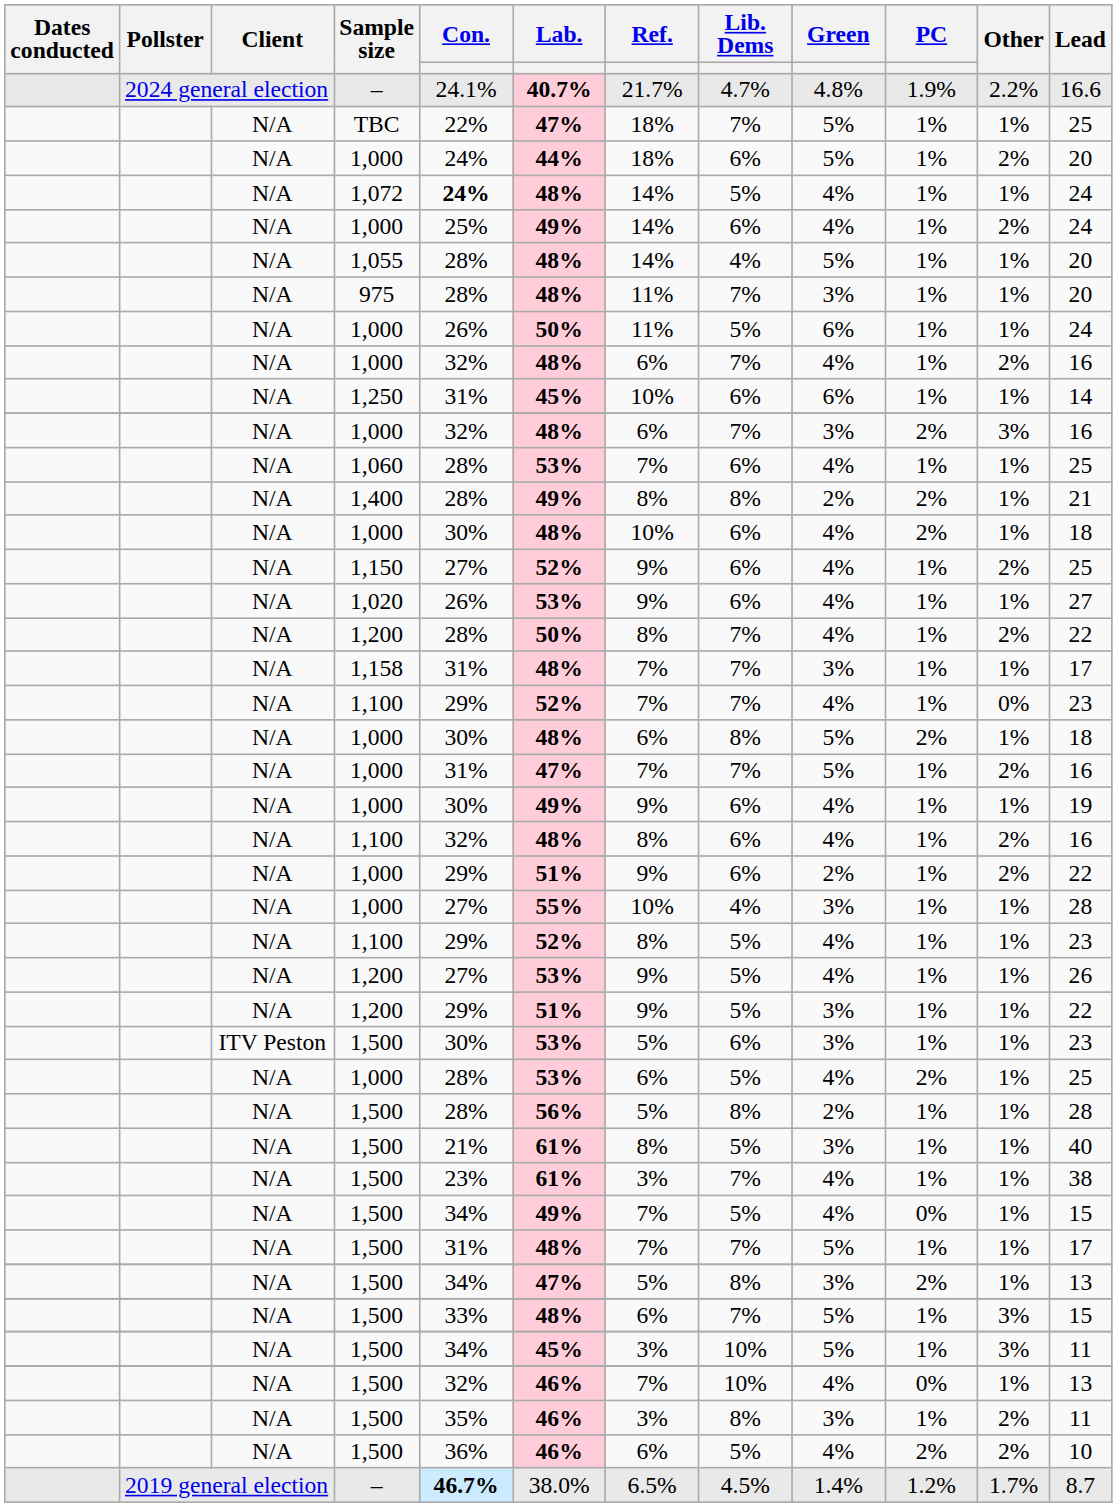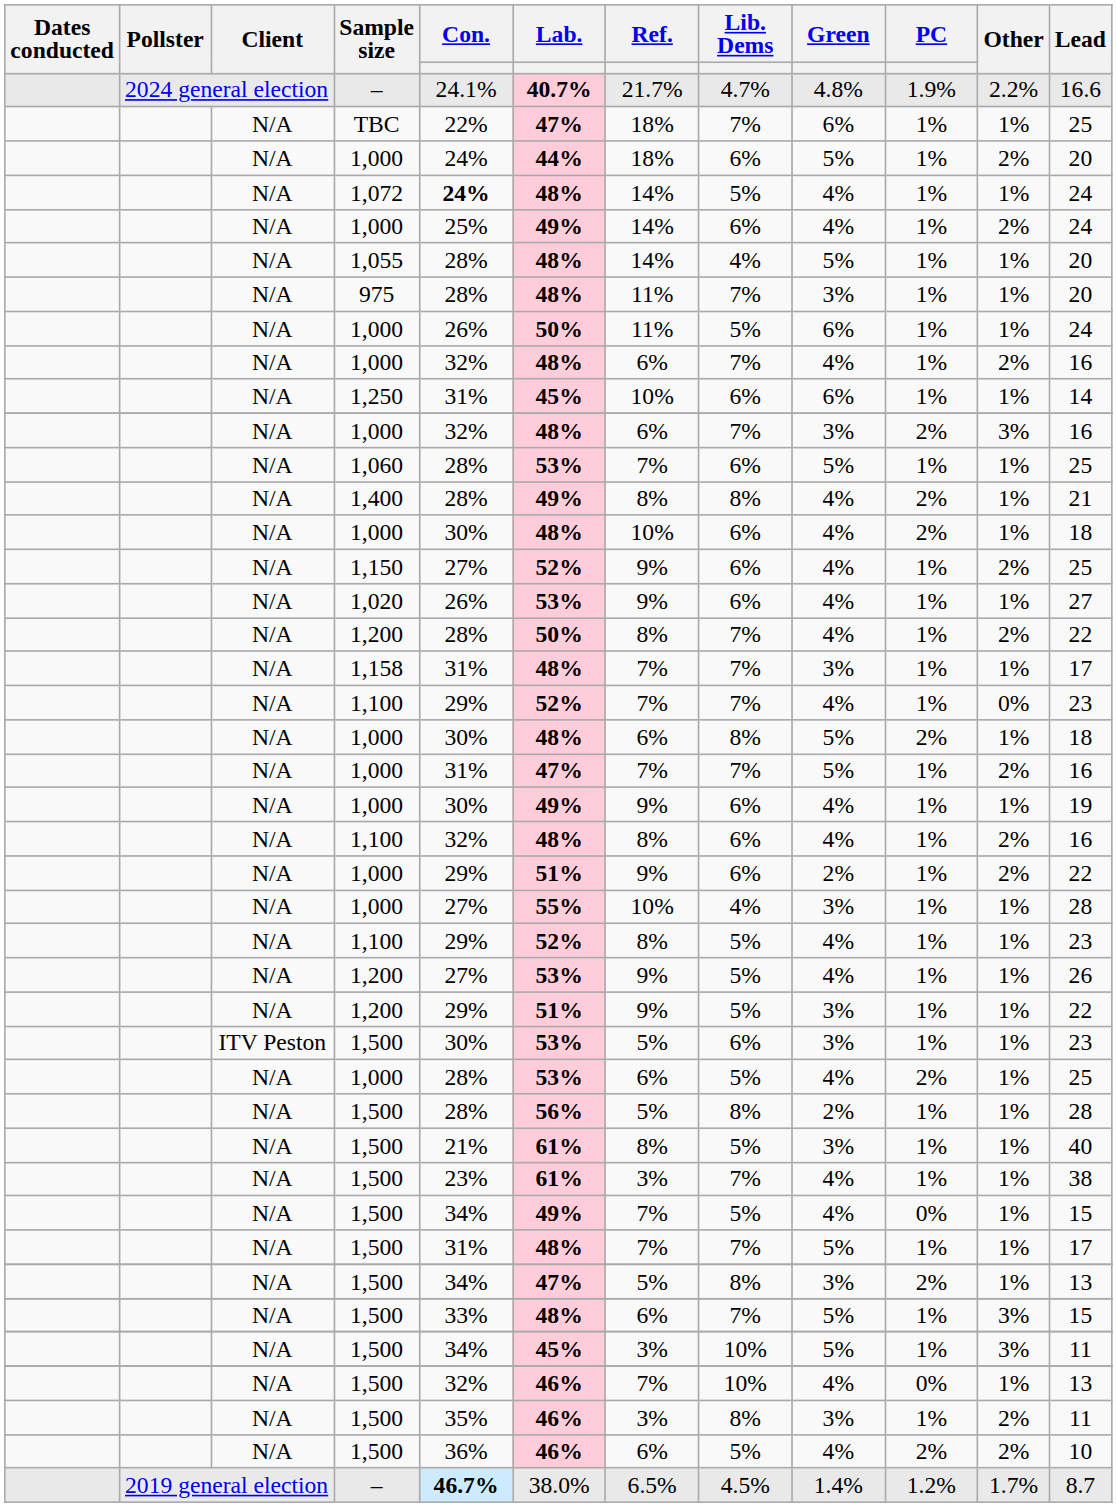(838, 124) 5% -> (838, 124) 6%
(838, 465) 4% -> (838, 465) 5%
(838, 499) 2% -> (838, 499) 4%
